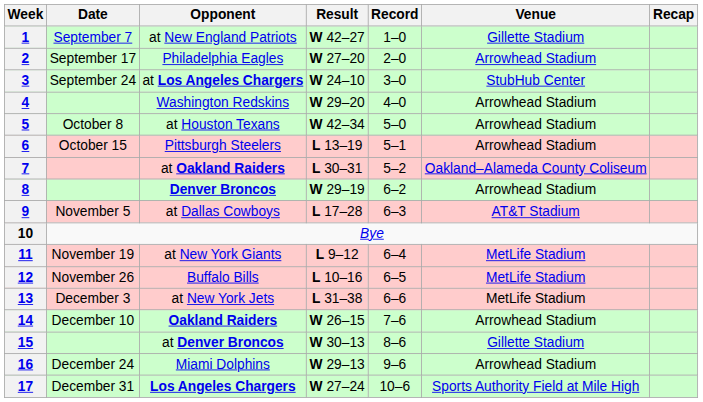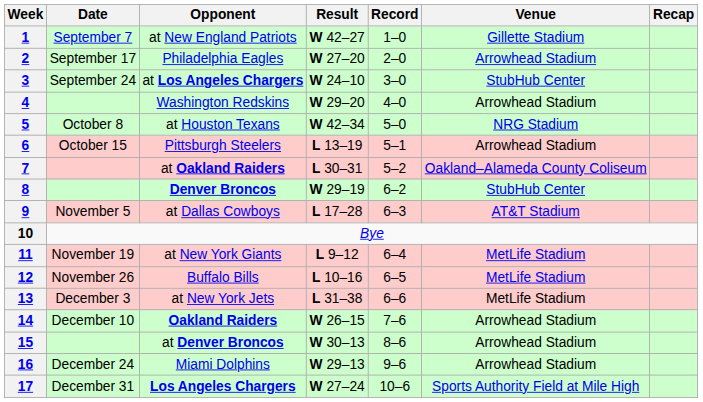(536, 124) Arrowhead Stadium -> (536, 124) NRG Stadium
(536, 189) Arrowhead Stadium -> (536, 189) StubHub Center
(536, 342) Gillette Stadium -> (536, 342) Arrowhead Stadium
